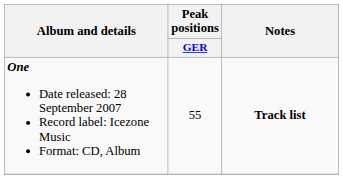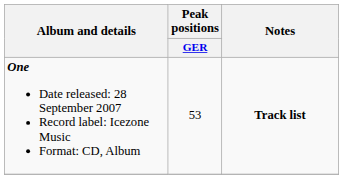(195, 115) 55 -> (195, 115) 53
